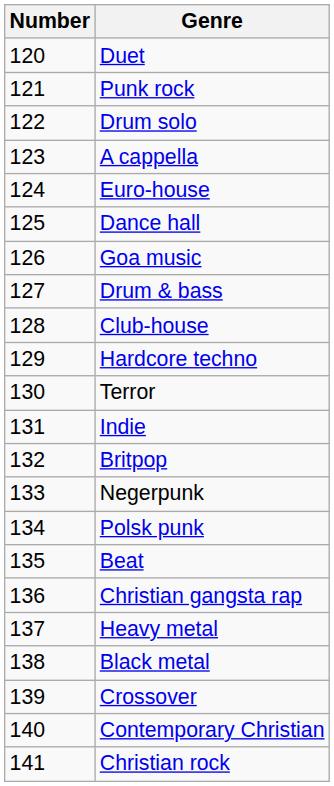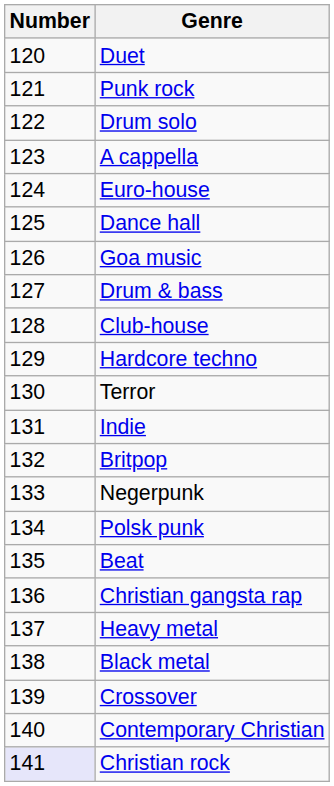(27, 763) no background -> (27, 763) lavender background
